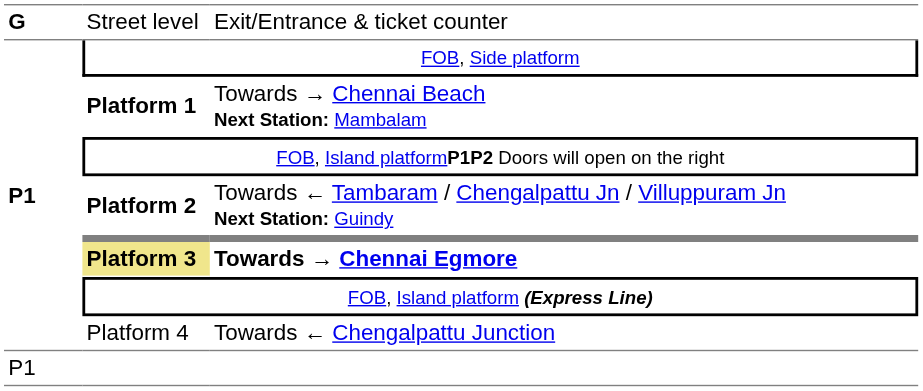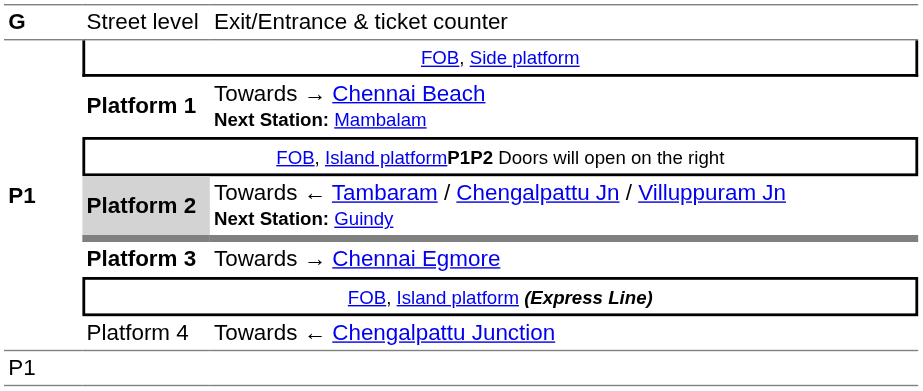(141, 205) no background -> (141, 205) lightgrey background
(141, 258) khaki background -> (141, 258) no background
(366, 258) bold -> (357, 258) normal
